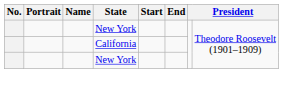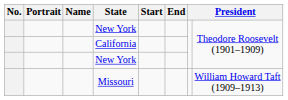+ row: (14, 82)
